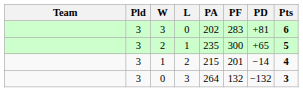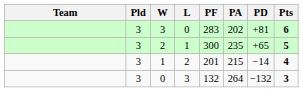columns swapped: (235, 12) <-> (211, 12)
